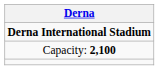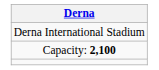(79, 31) bold -> (79, 31) normal
